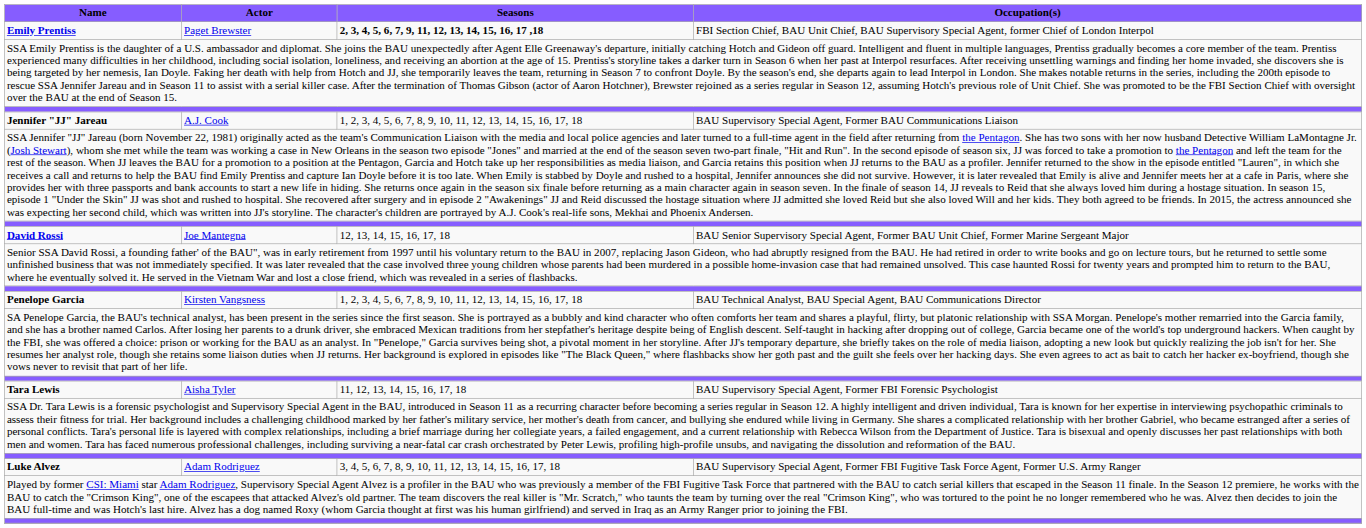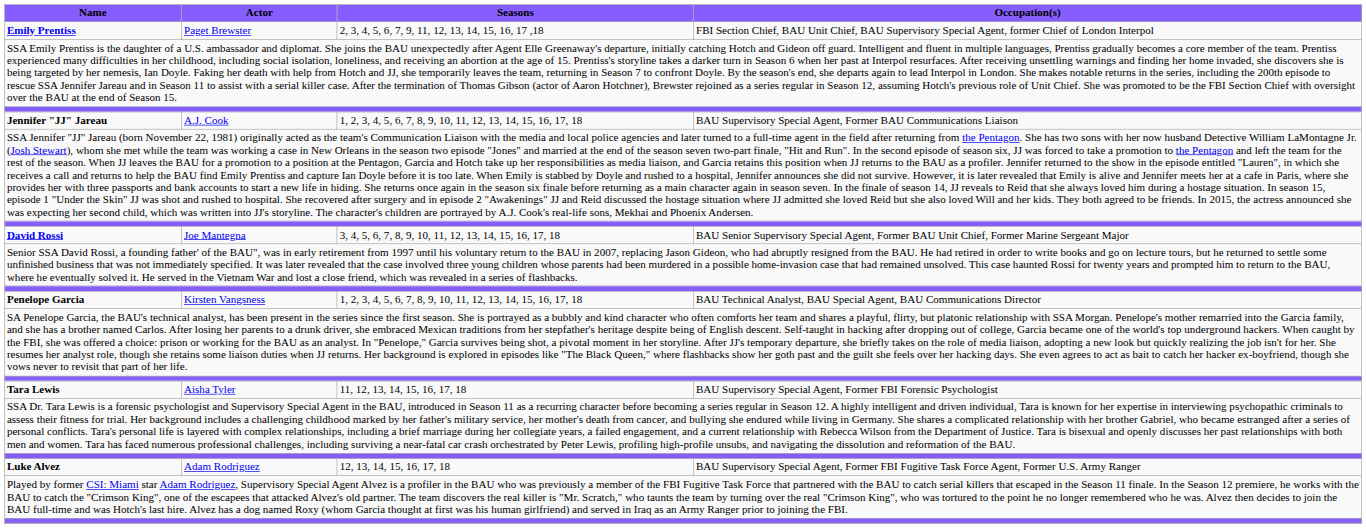(442, 30) bold -> (442, 30) normal
(395, 235) 12, 13, 14, 15, 16, 17, 18 -> (450, 235) 3, 4, 5, 6, 7, 8, 9, 10, 11, 12, 13, 14, 15, 16, 17, 18
(450, 467) 3, 4, 5, 6, 7, 8, 9, 10, 11, 12, 13, 14, 15, 16, 17, 18 -> (395, 467) 12, 13, 14, 15, 16, 17, 18
